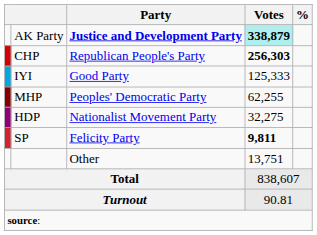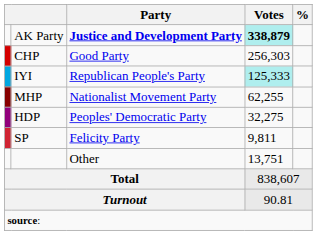(137, 55) Republican People's Party -> (99, 55) Good Party
(269, 55) bold -> (269, 55) normal
(99, 76) Good Party -> (137, 76) Republican People's Party
(269, 76) no background -> (269, 76) paleturquoise background
(138, 96) Peoples' Democratic Party -> (143, 96) Nationalist Movement Party
(143, 117) Nationalist Movement Party -> (138, 117) Peoples' Democratic Party
(262, 138) bold -> (262, 138) normal
